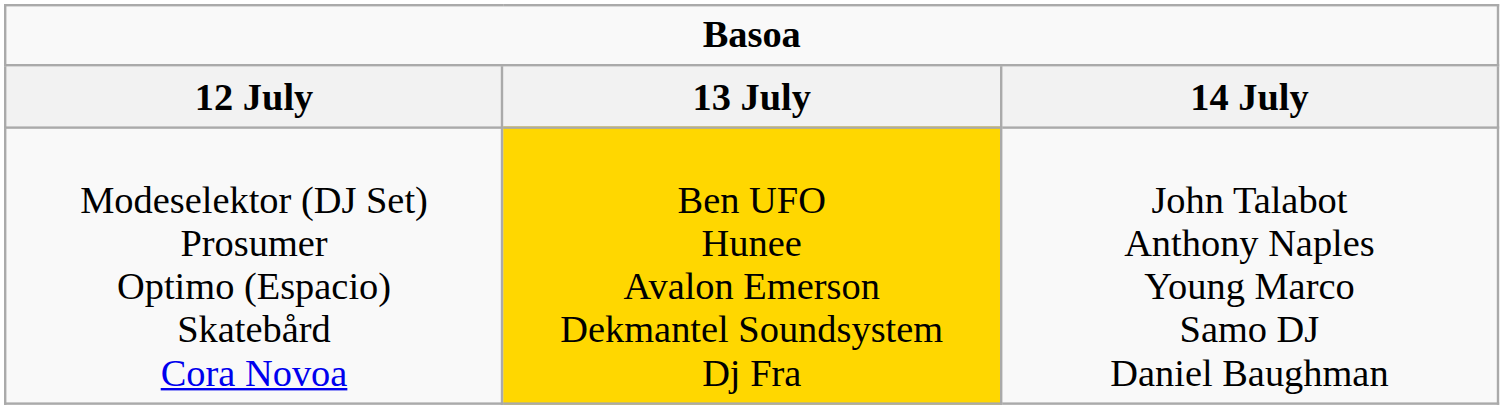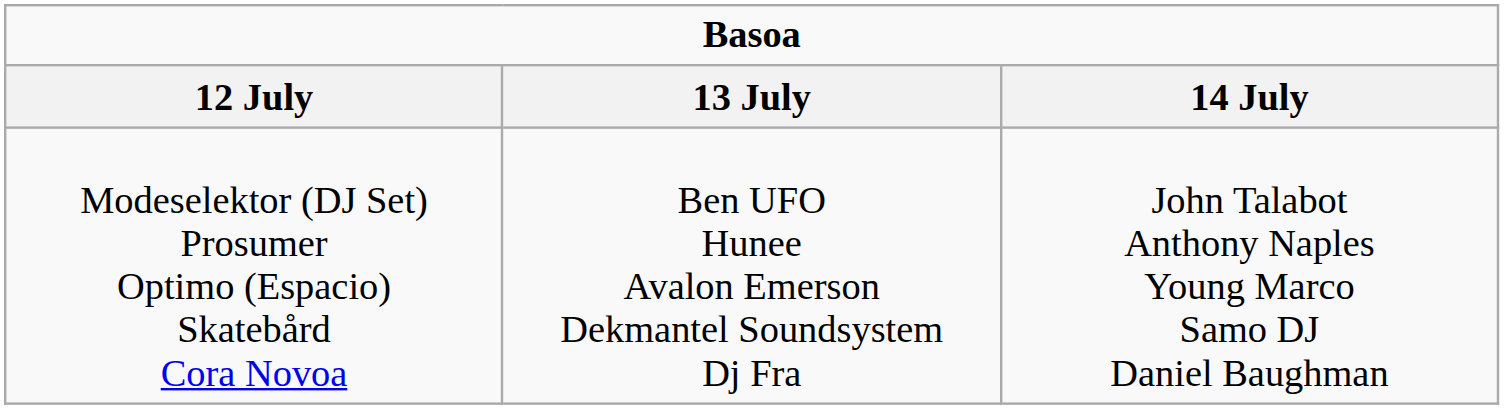(752, 286) gold background -> (752, 286) no background
